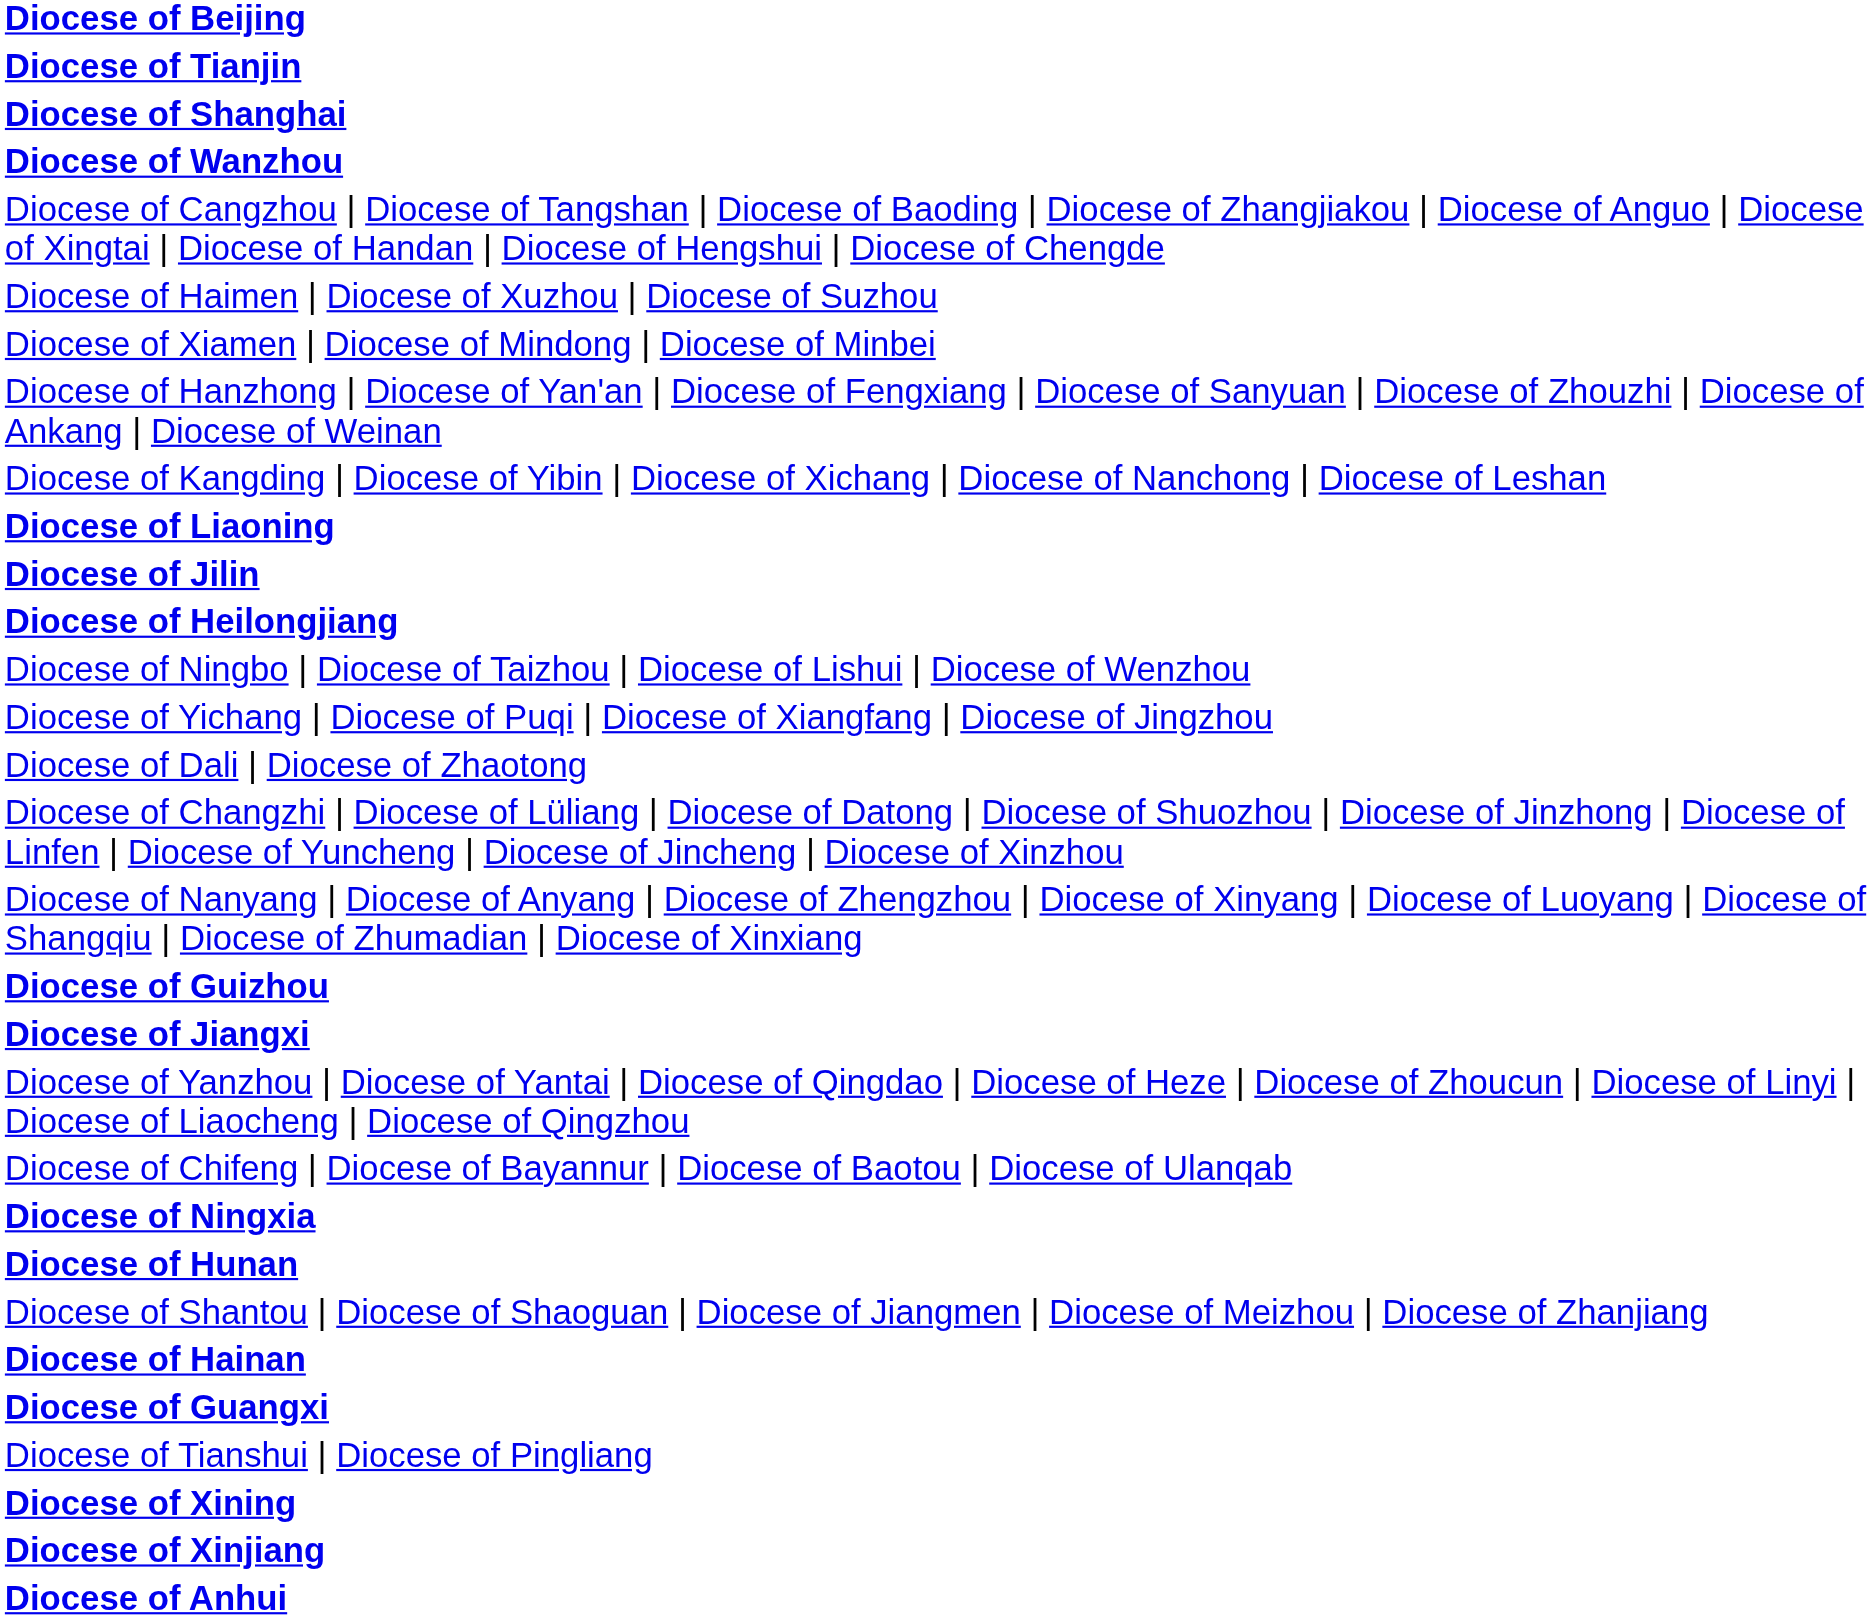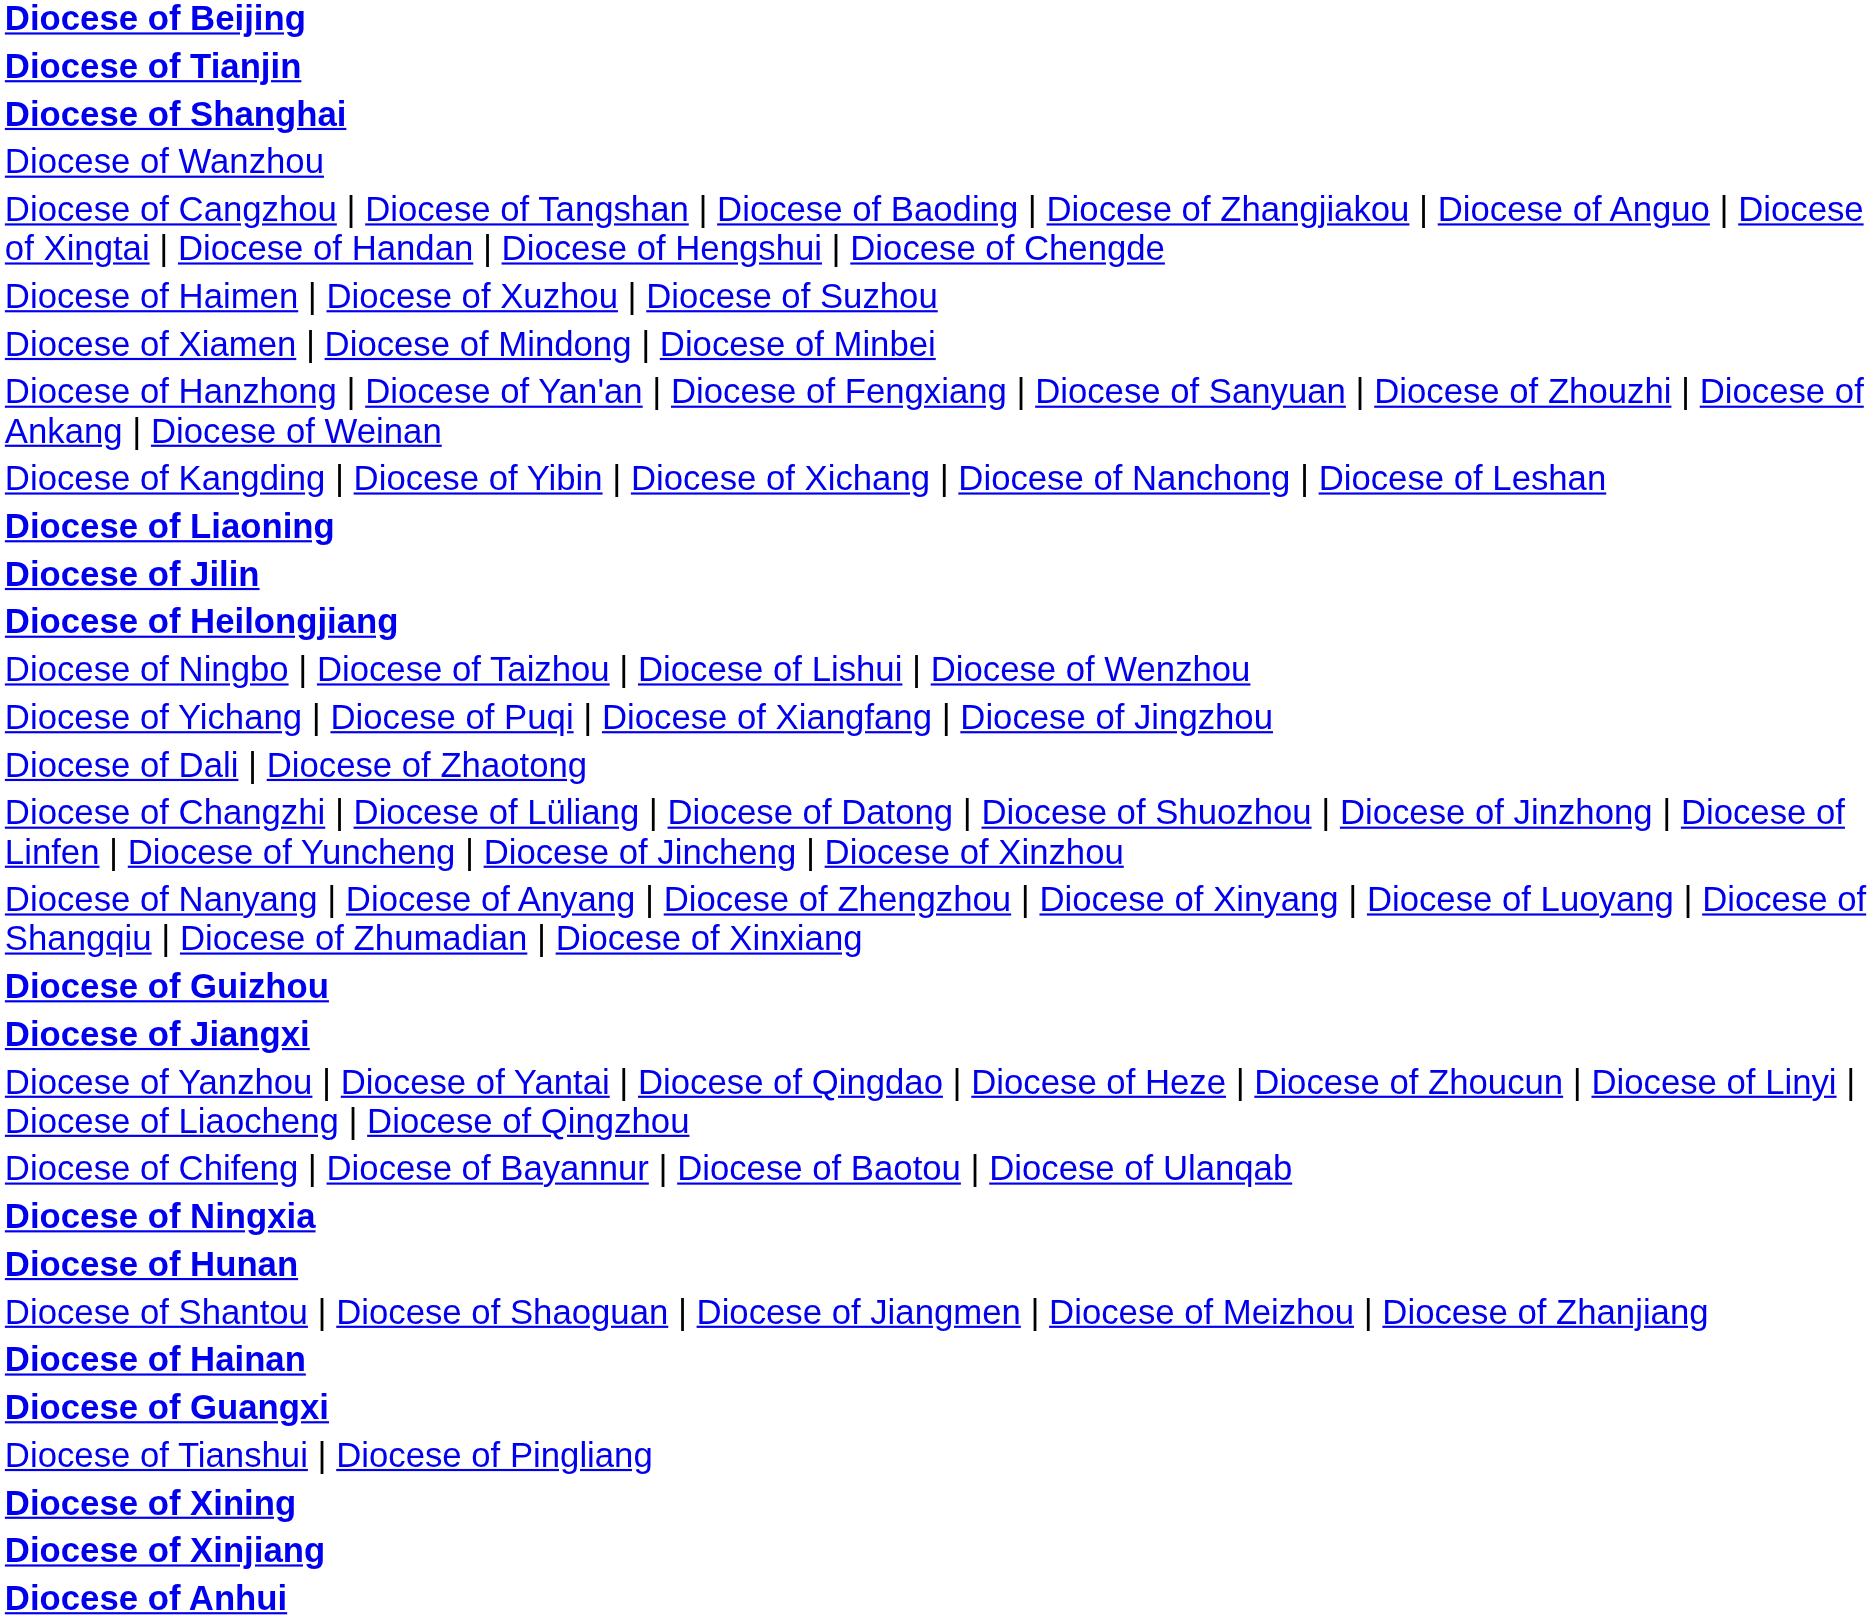(174, 162) bold -> (164, 162) normal
